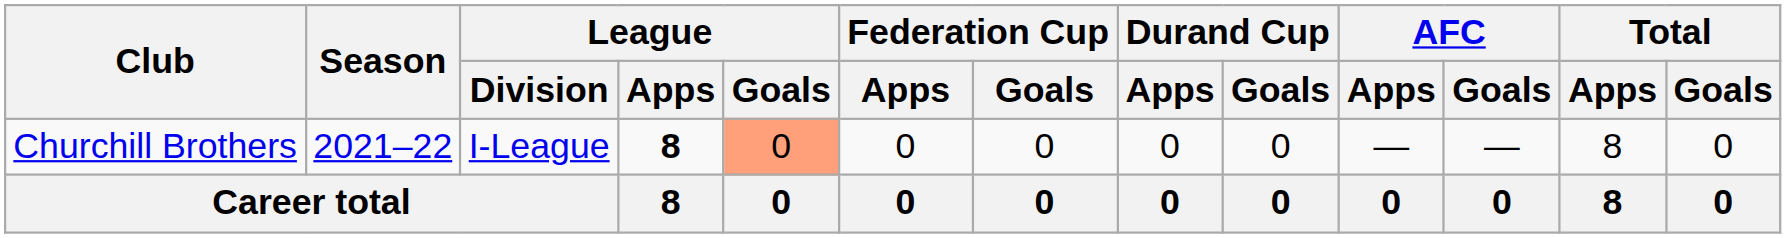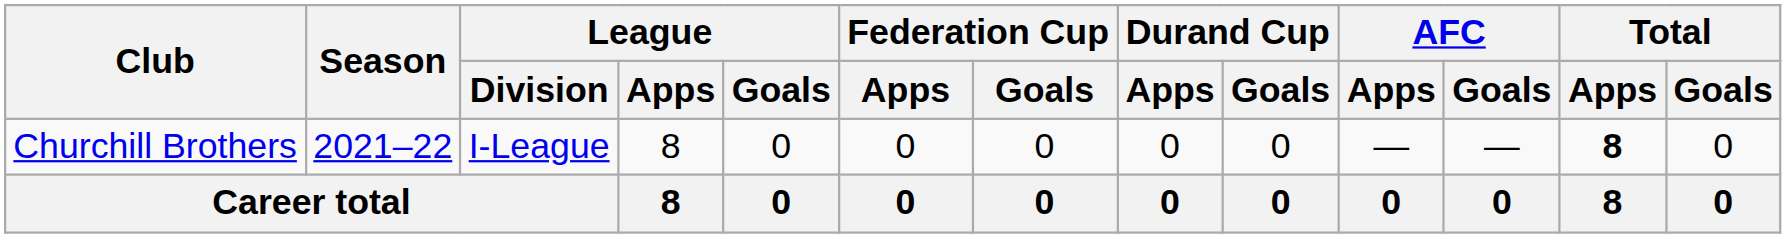(671, 145) bold -> (671, 145) normal
(781, 145) lightsalmon background -> (781, 145) no background
(1613, 145) normal -> (1613, 145) bold
